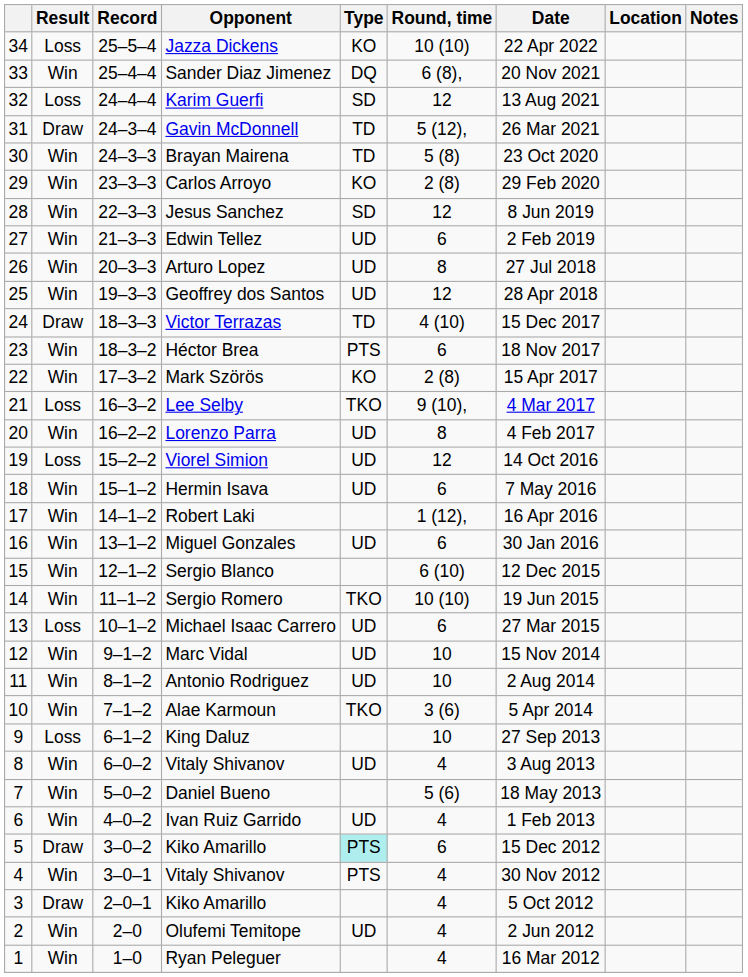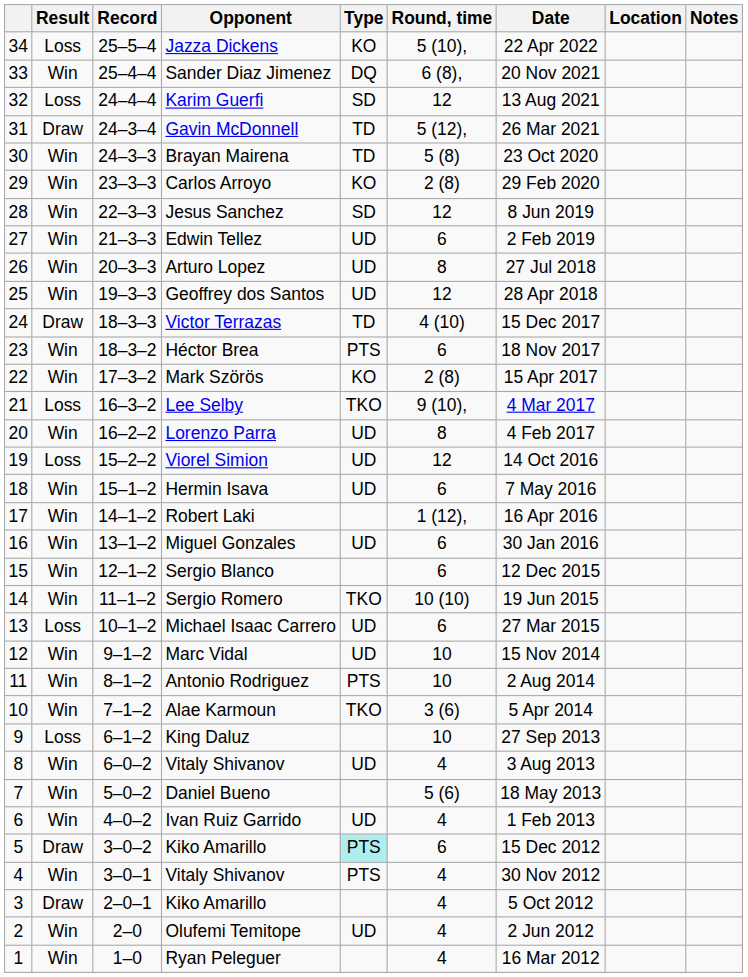(442, 45) 10 (10) -> (442, 45) 5 (10),
(442, 571) 6 (10) -> (442, 571) 6
(364, 682) UD -> (364, 682) PTS
